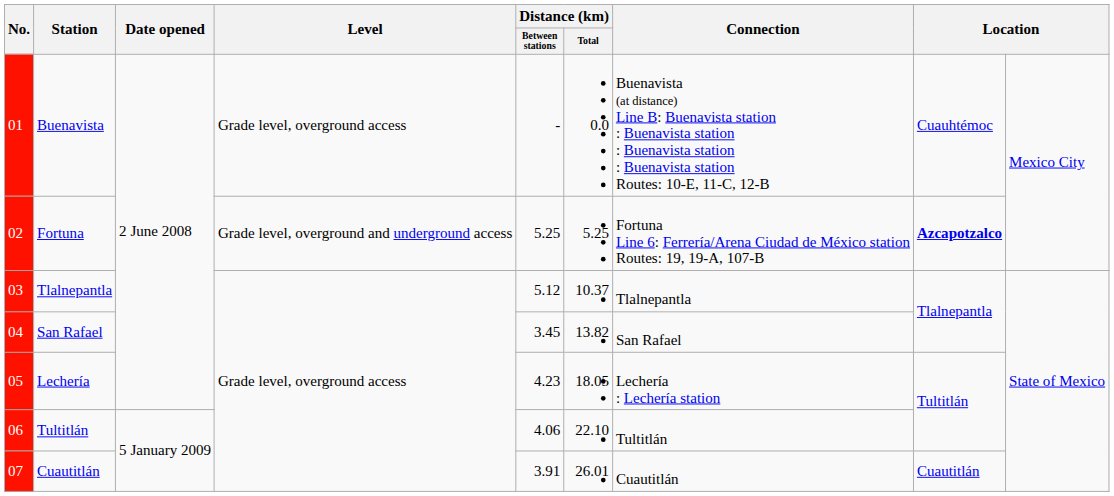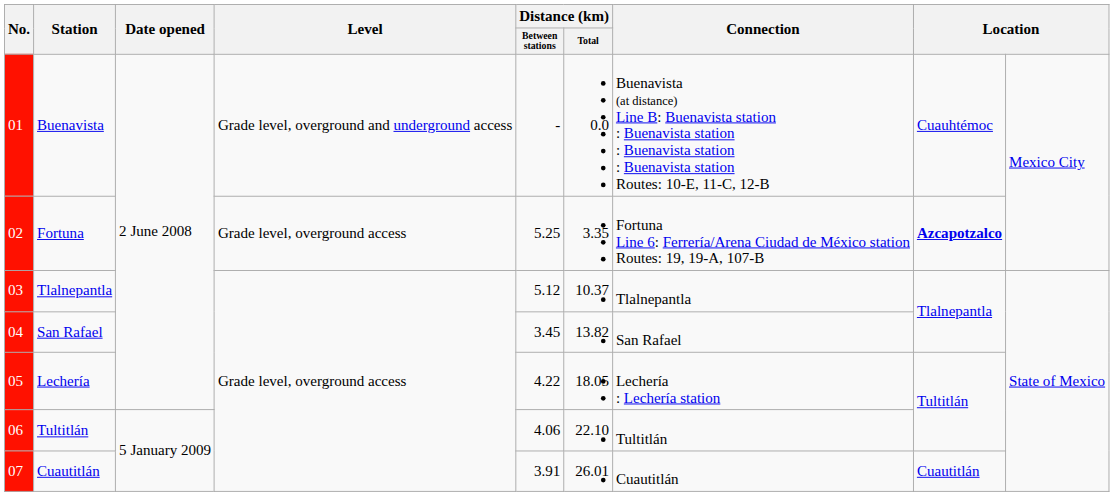(312, 125) Grade level, overground access -> (365, 125) Grade level, overground and underground access
(365, 233) Grade level, overground and underground access -> (312, 233) Grade level, overground access
(596, 233) 5.25 -> (596, 233) 3.35
(547, 381) 4.23 -> (547, 381) 4.22
